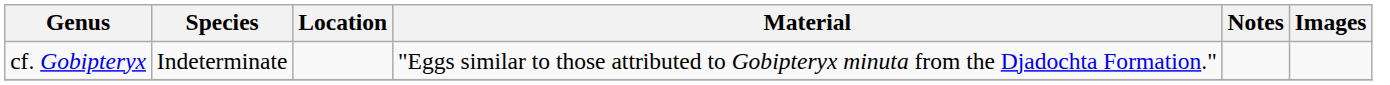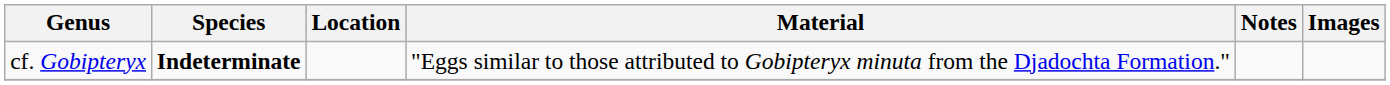(222, 60) normal -> (229, 60) bold
